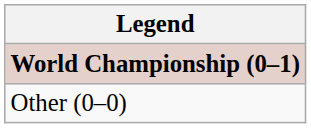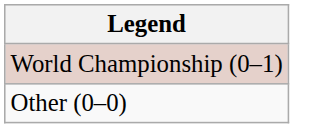(155, 63) bold -> (147, 63) normal
